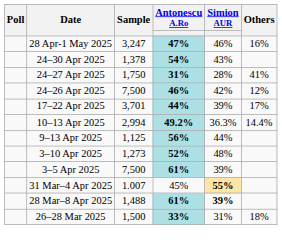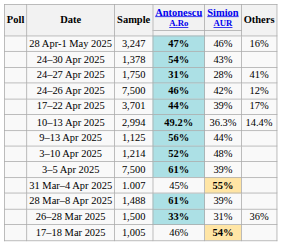(134, 153) 1,273 -> (134, 153) 1,214
(223, 200) bold -> (223, 200) normal
(259, 216) 18% -> (259, 216) 36%
+ row: (71, 232)
